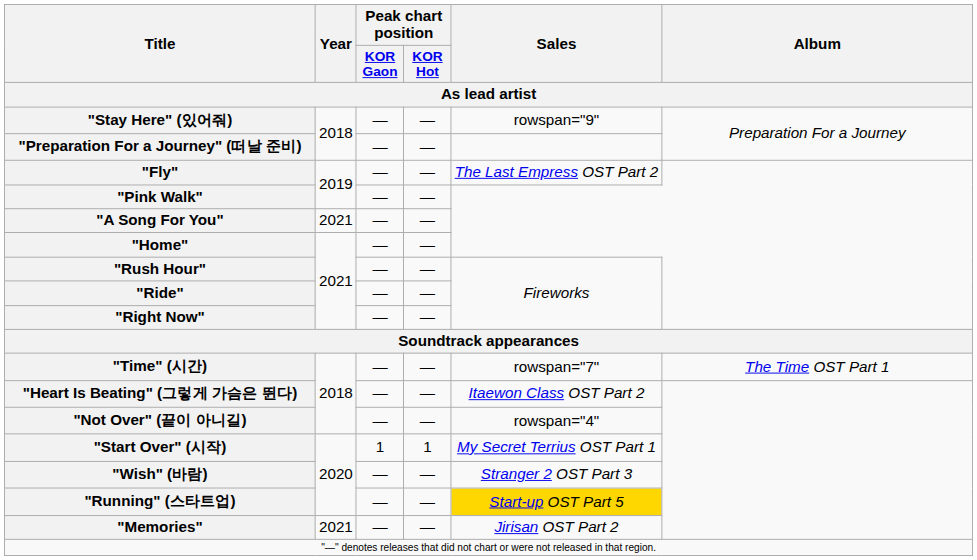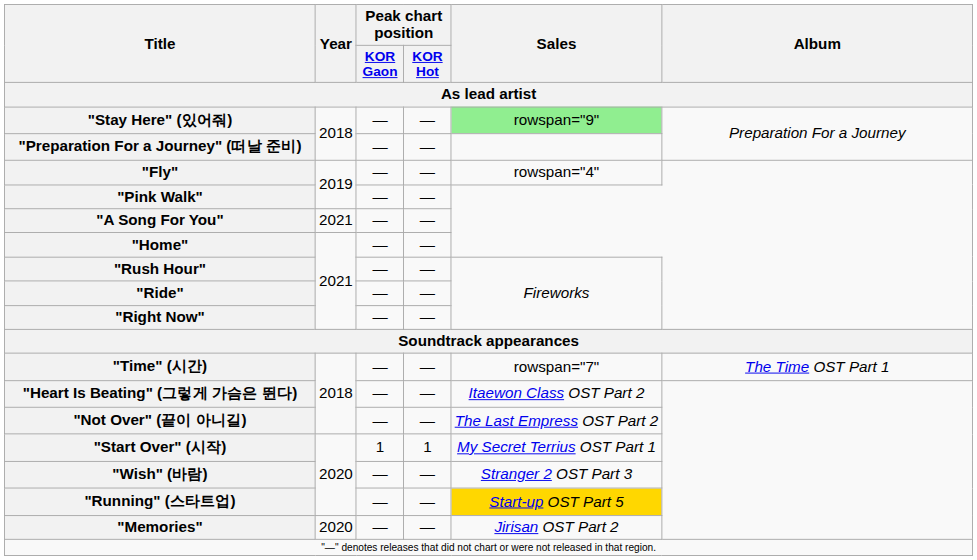(556, 120) no background -> (556, 120) lightgreen background
(556, 172) The Last Empress OST Part 2 -> (556, 172) rowspan="4"
(556, 420) rowspan="4" -> (556, 420) The Last Empress OST Part 2
(336, 527) 2021 -> (336, 527) 2020
